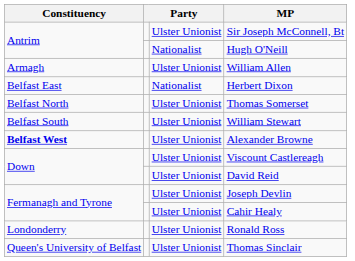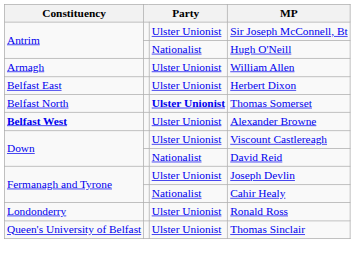(177, 85) Nationalist -> (187, 85) Ulster Unionist
(187, 103) normal -> (188, 103) bold
- row: (264, 121)
(187, 175) Ulster Unionist -> (177, 157) Nationalist
(187, 211) Ulster Unionist -> (177, 193) Nationalist
